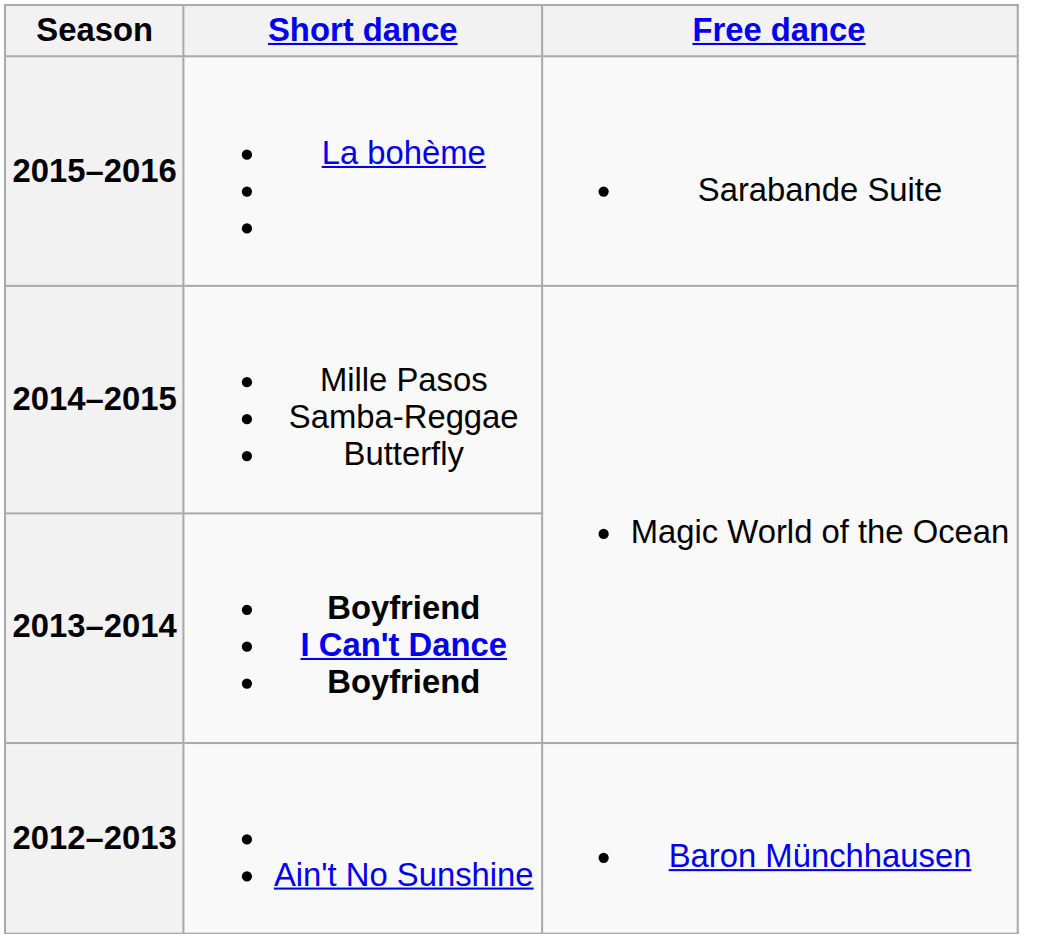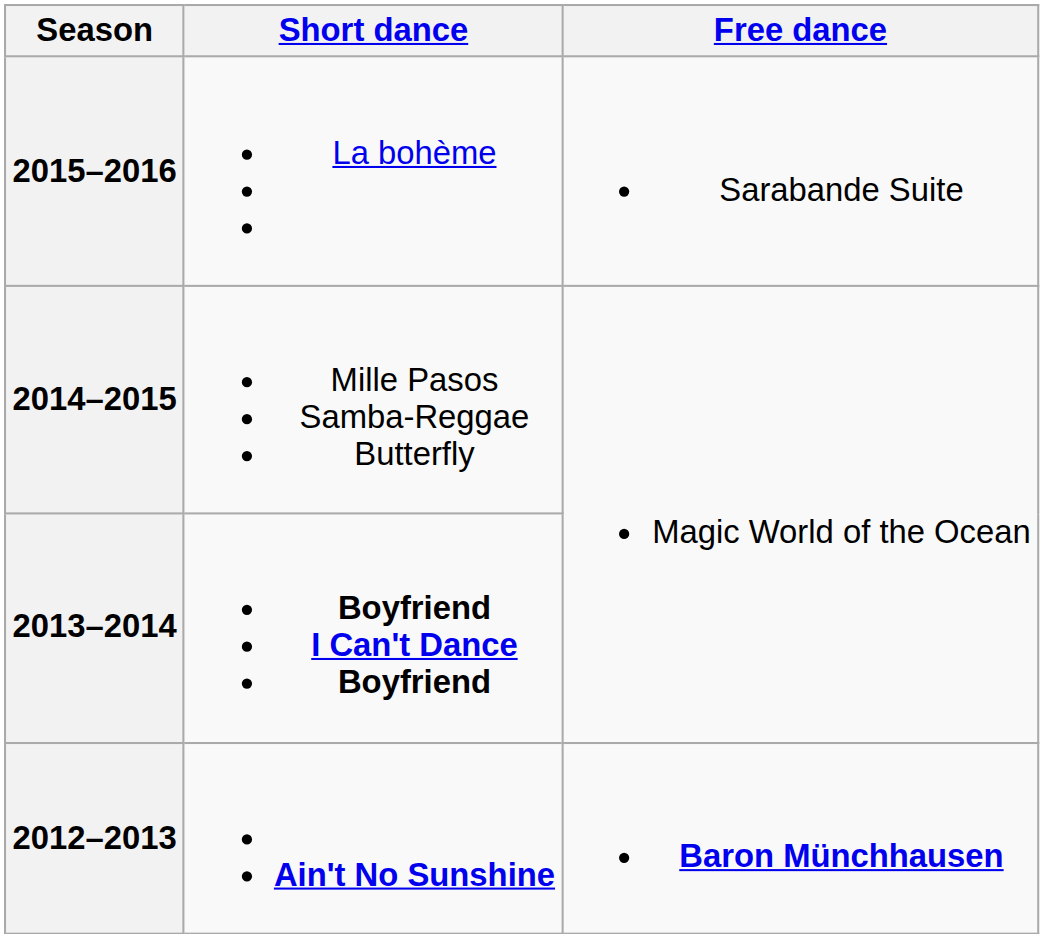(363, 856) normal -> (373, 856) bold
(779, 856) normal -> (800, 856) bold
